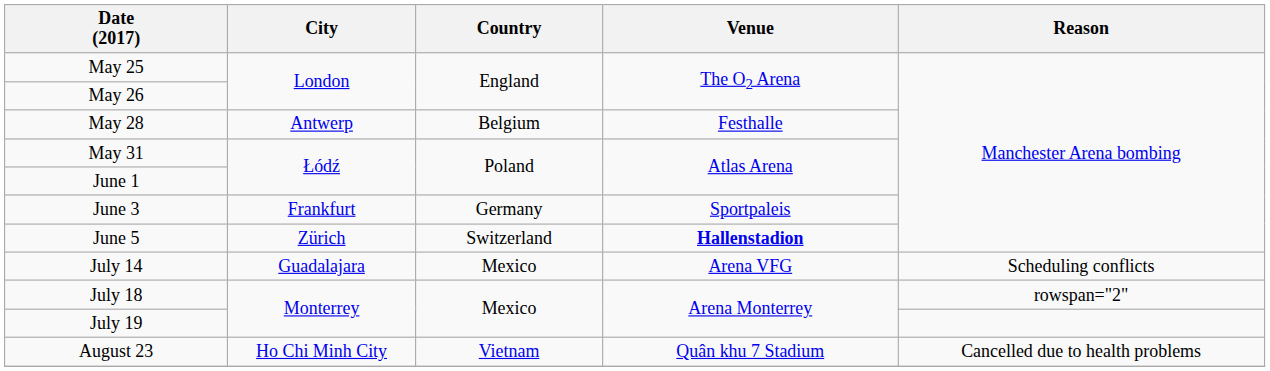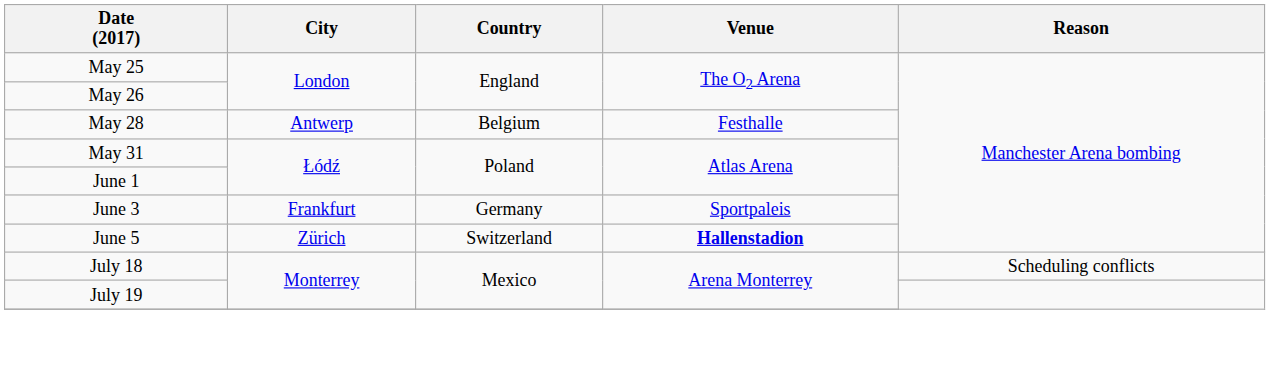- row: (116, 266)
(1081, 294) rowspan="2" -> (1081, 266) Scheduling conflicts
- row: (116, 351)
